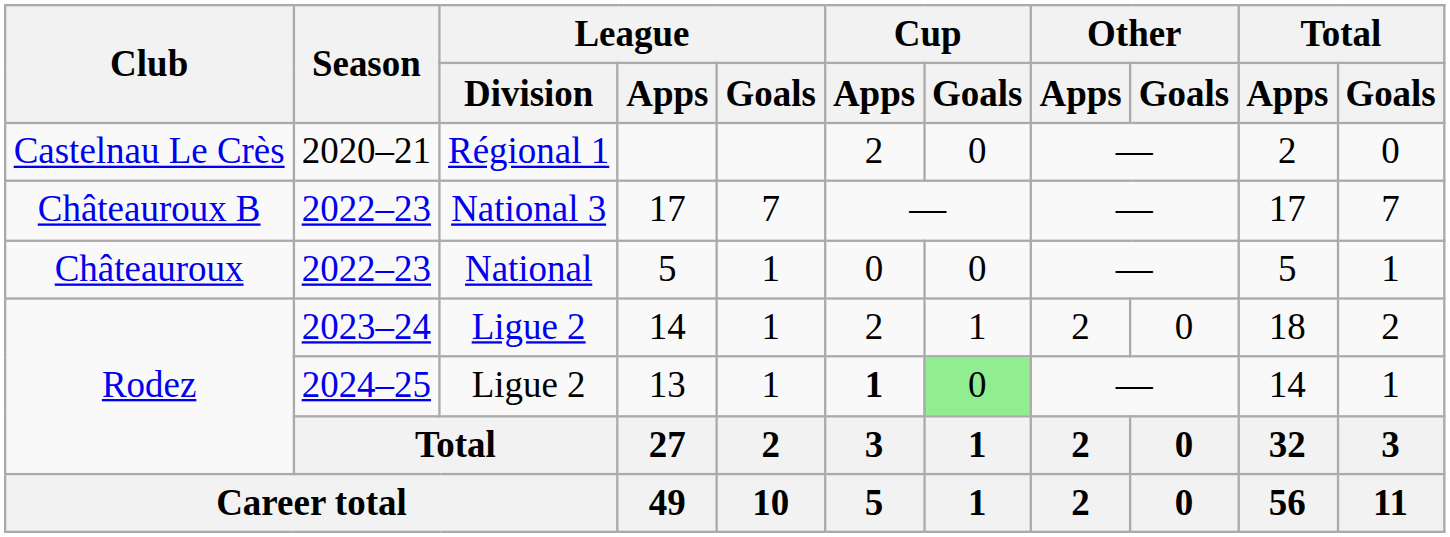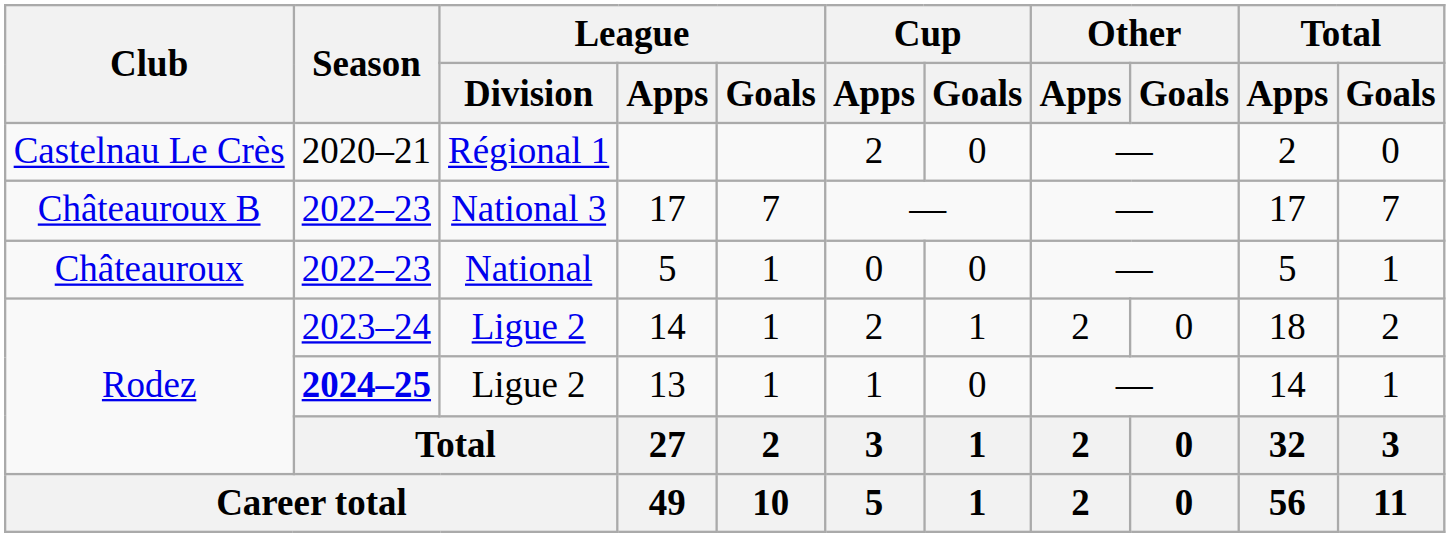(366, 385) normal -> (366, 385) bold
(874, 385) bold -> (874, 385) normal
(977, 385) lightgreen background -> (977, 385) no background
